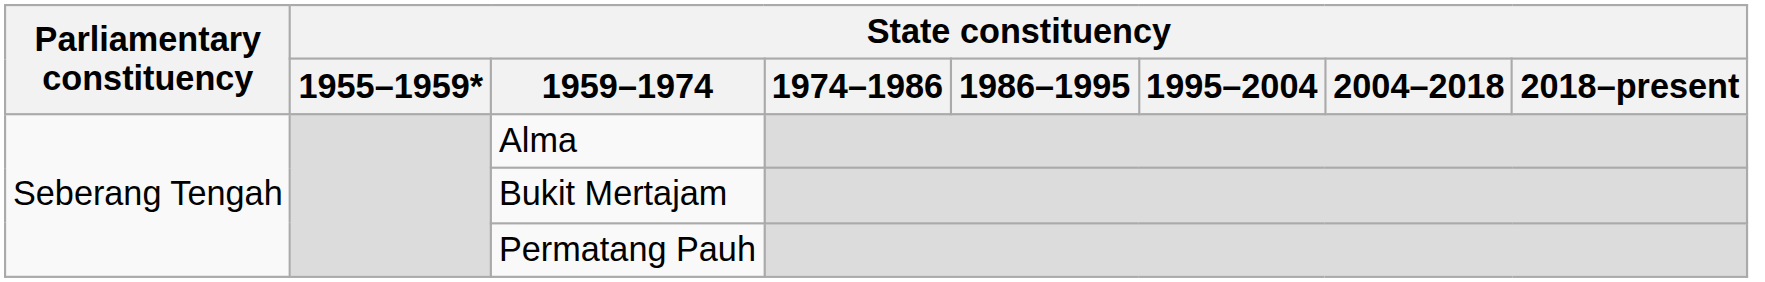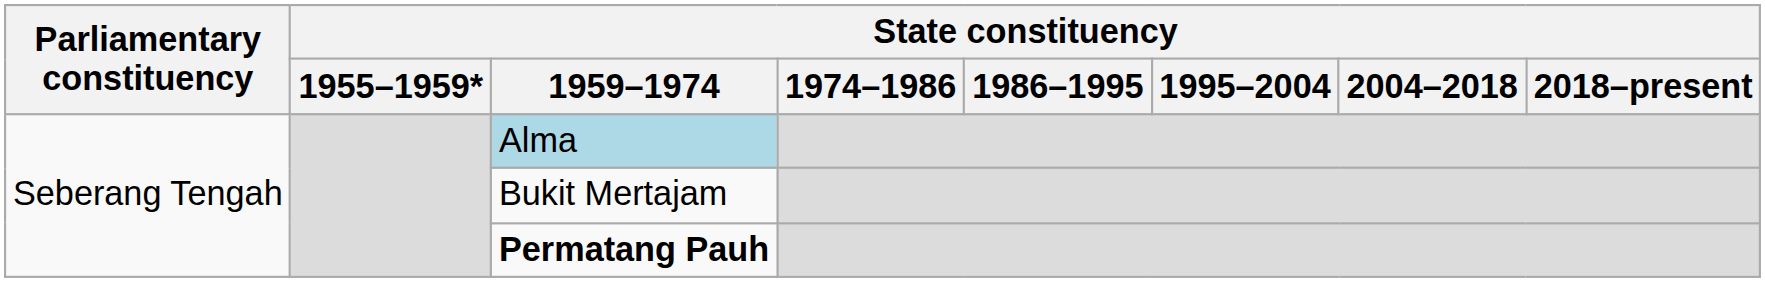(538, 140) no background -> (538, 140) lightblue background
(627, 248) normal -> (634, 248) bold
